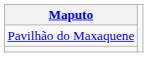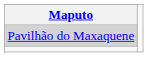(71, 35) no background -> (71, 35) lightgrey background
